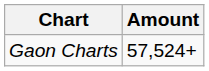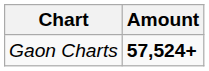(162, 50) normal -> (162, 50) bold
